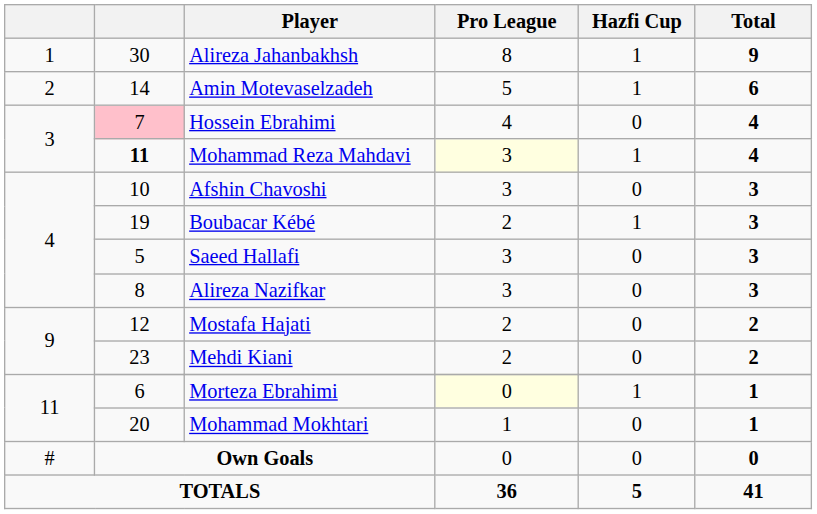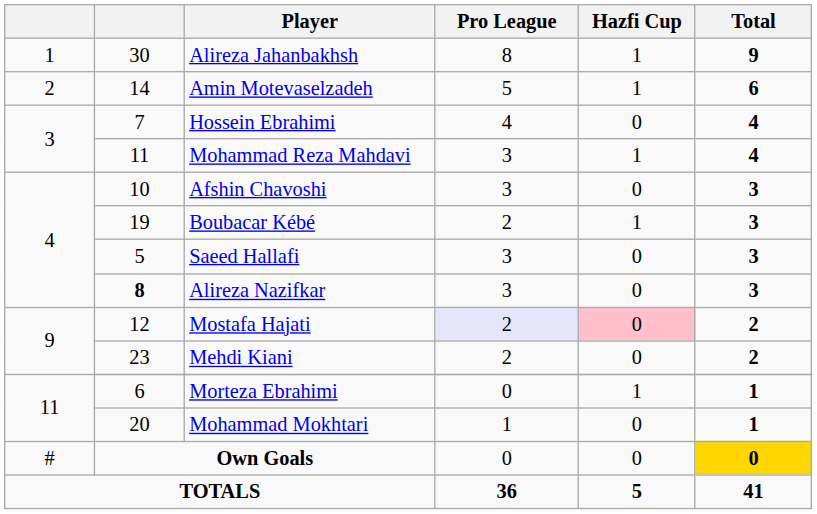(139, 122) pink background -> (139, 122) no background
(139, 155) bold -> (139, 155) normal
(507, 155) lightyellow background -> (507, 155) no background
(139, 290) normal -> (139, 290) bold
(507, 323) no background -> (507, 323) lavender background
(637, 323) no background -> (637, 323) pink background
(507, 390) lightyellow background -> (507, 390) no background
(754, 458) no background -> (754, 458) gold background
